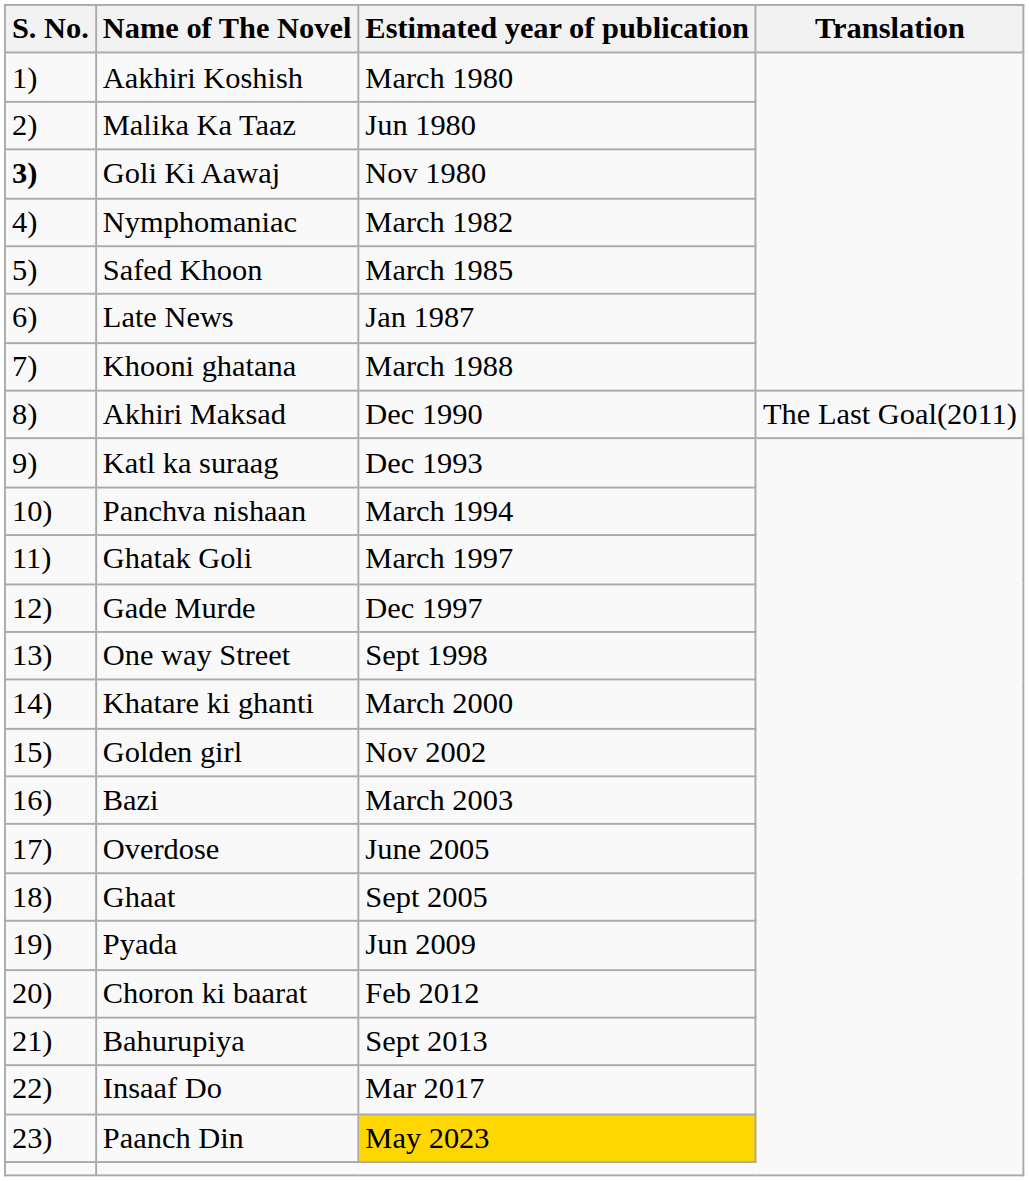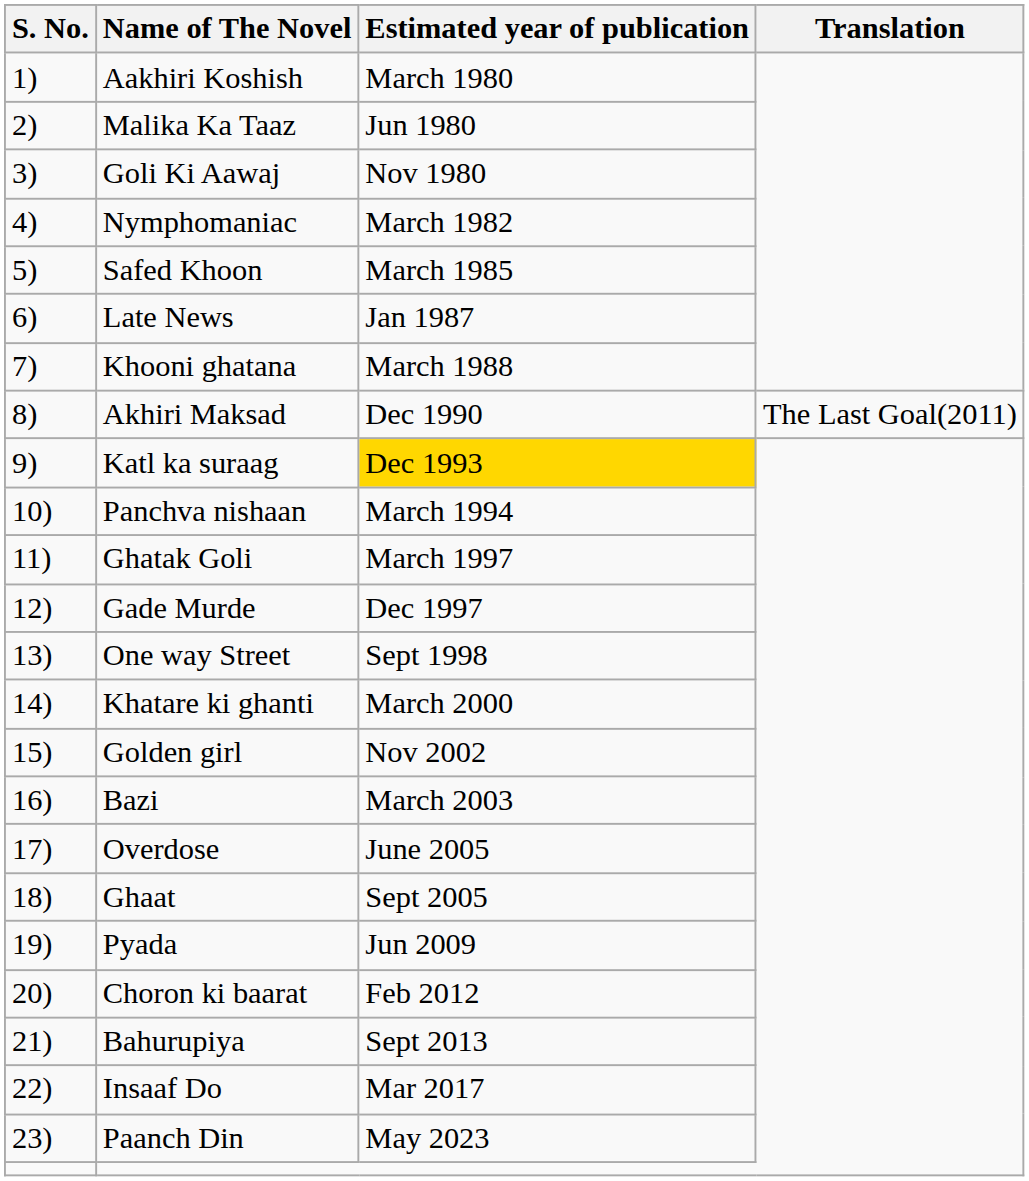(25, 173) bold -> (25, 173) normal
(424, 462) no background -> (424, 462) gold background
(427, 1137) gold background -> (427, 1137) no background
